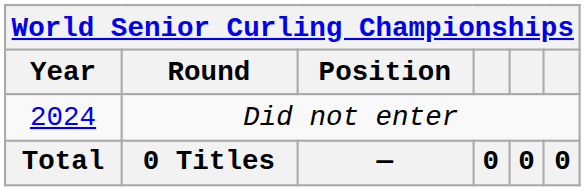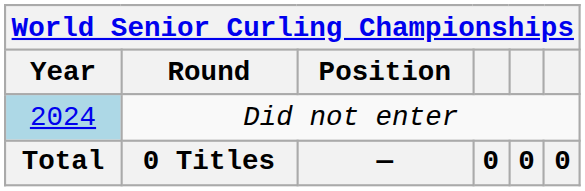(63, 117) no background -> (63, 117) lightblue background
